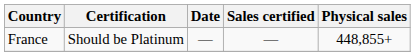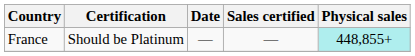(364, 39) no background -> (364, 39) paleturquoise background
